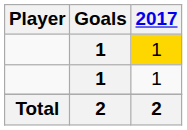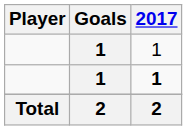(157, 49) gold background -> (157, 49) no background
(157, 79) normal -> (157, 79) bold
